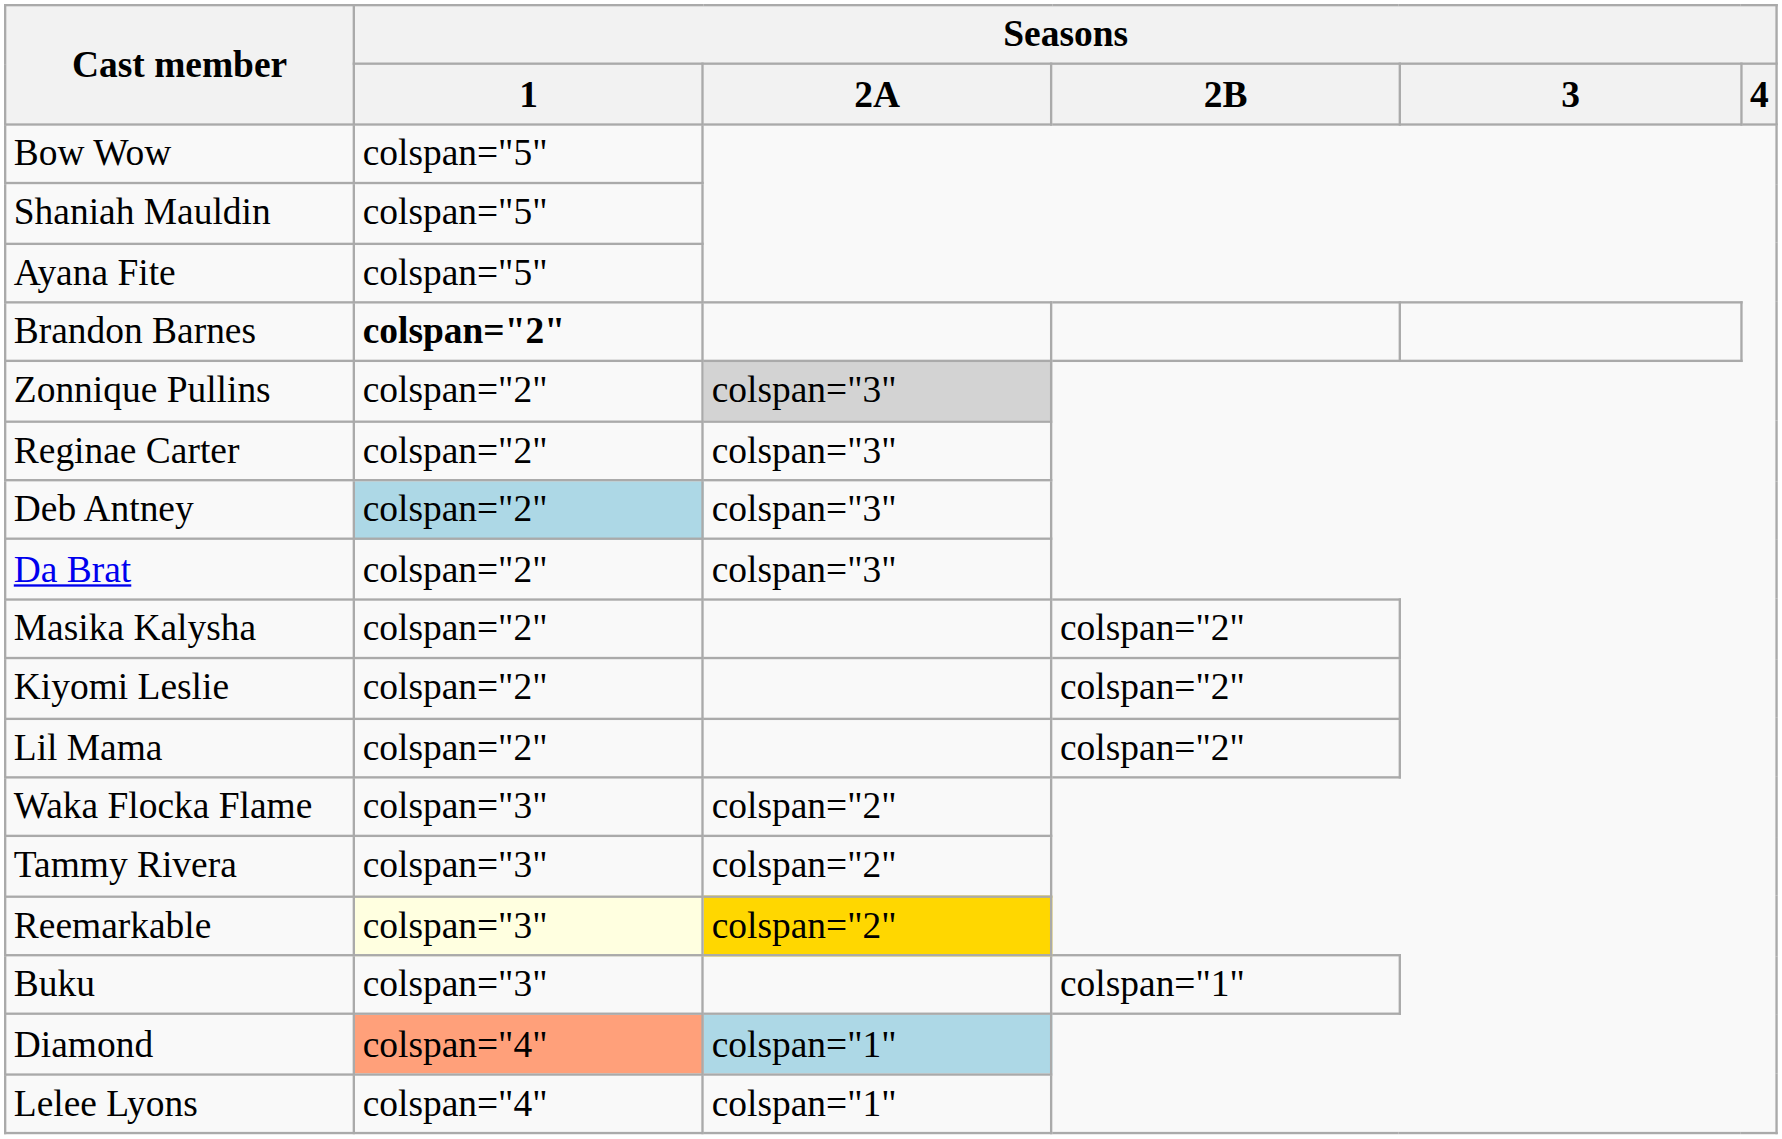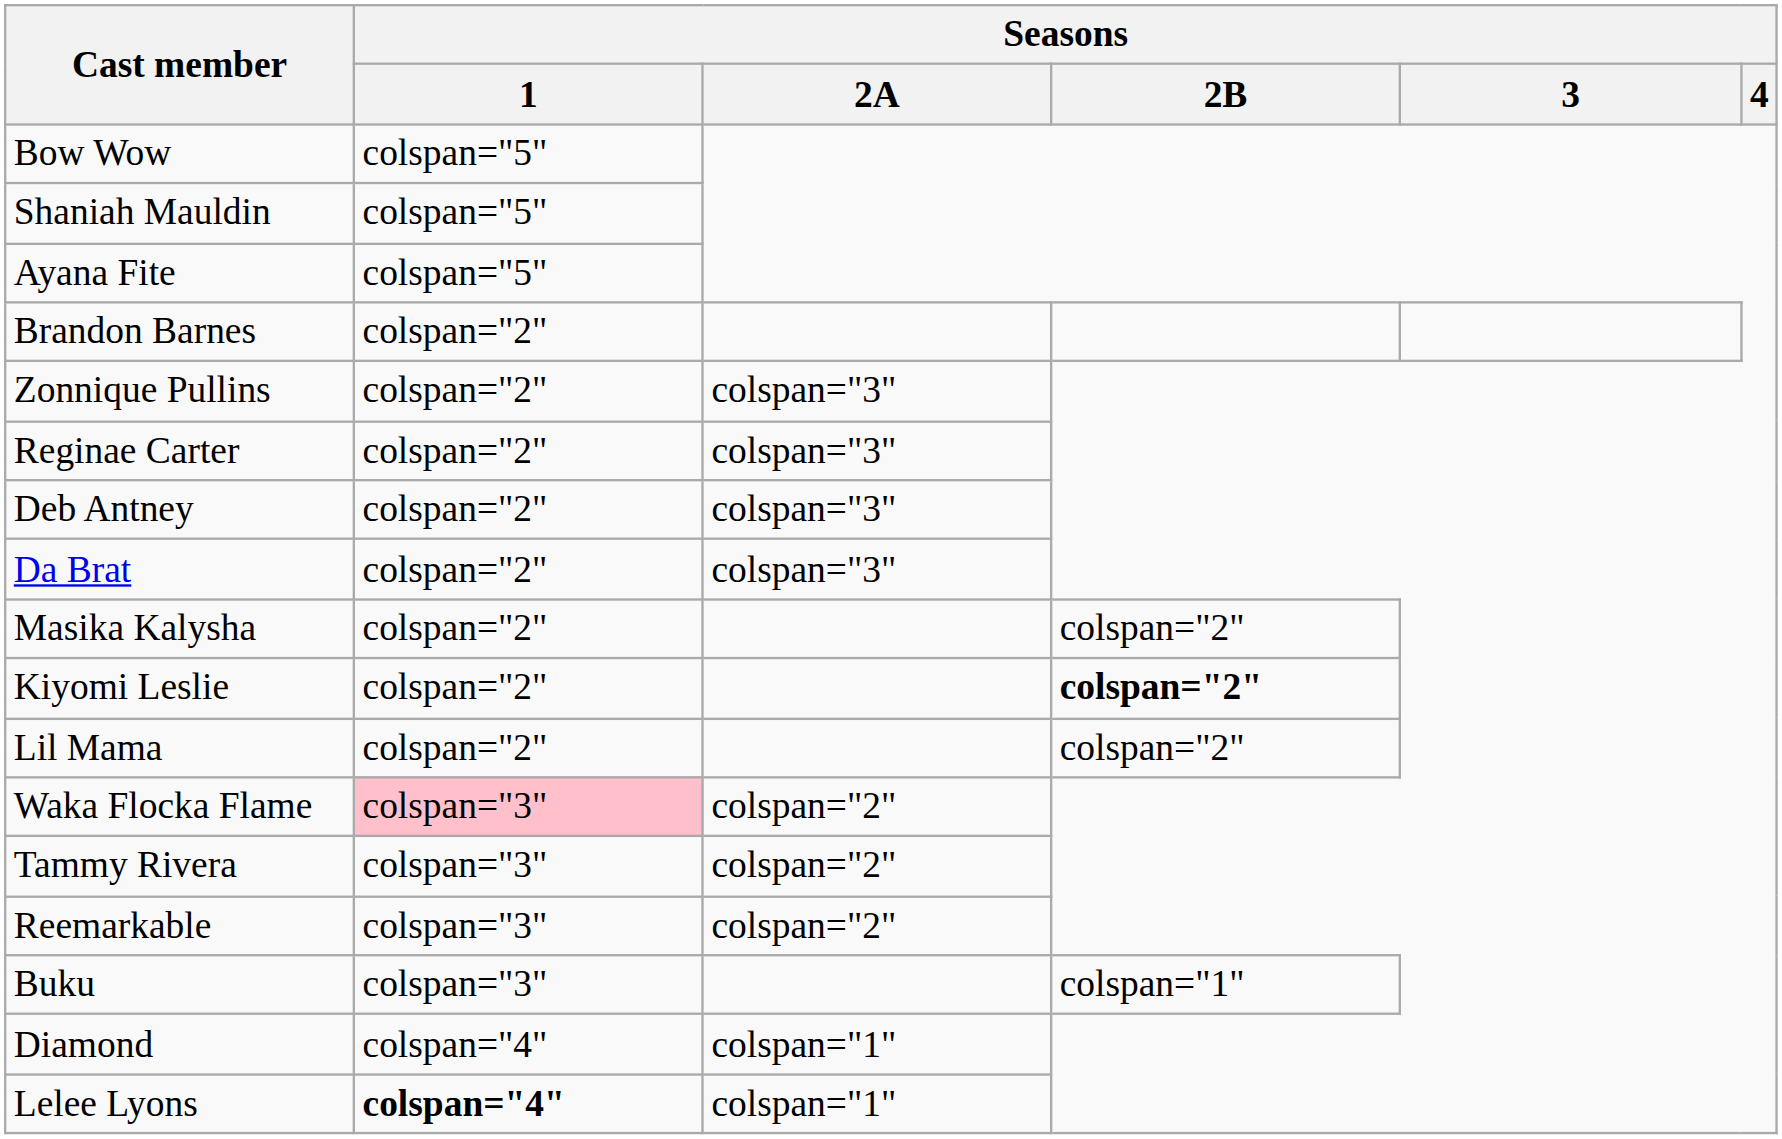(464, 331) bold -> (455, 331) normal
(804, 390) lightgrey background -> (804, 390) no background
(455, 509) lightblue background -> (455, 509) no background
(1152, 687) normal -> (1161, 687) bold
(455, 806) no background -> (455, 806) pink background
(455, 924) lightyellow background -> (455, 924) no background
(804, 924) gold background -> (804, 924) no background
(455, 1043) lightsalmon background -> (455, 1043) no background
(804, 1043) lightblue background -> (804, 1043) no background
(455, 1102) normal -> (464, 1102) bold
